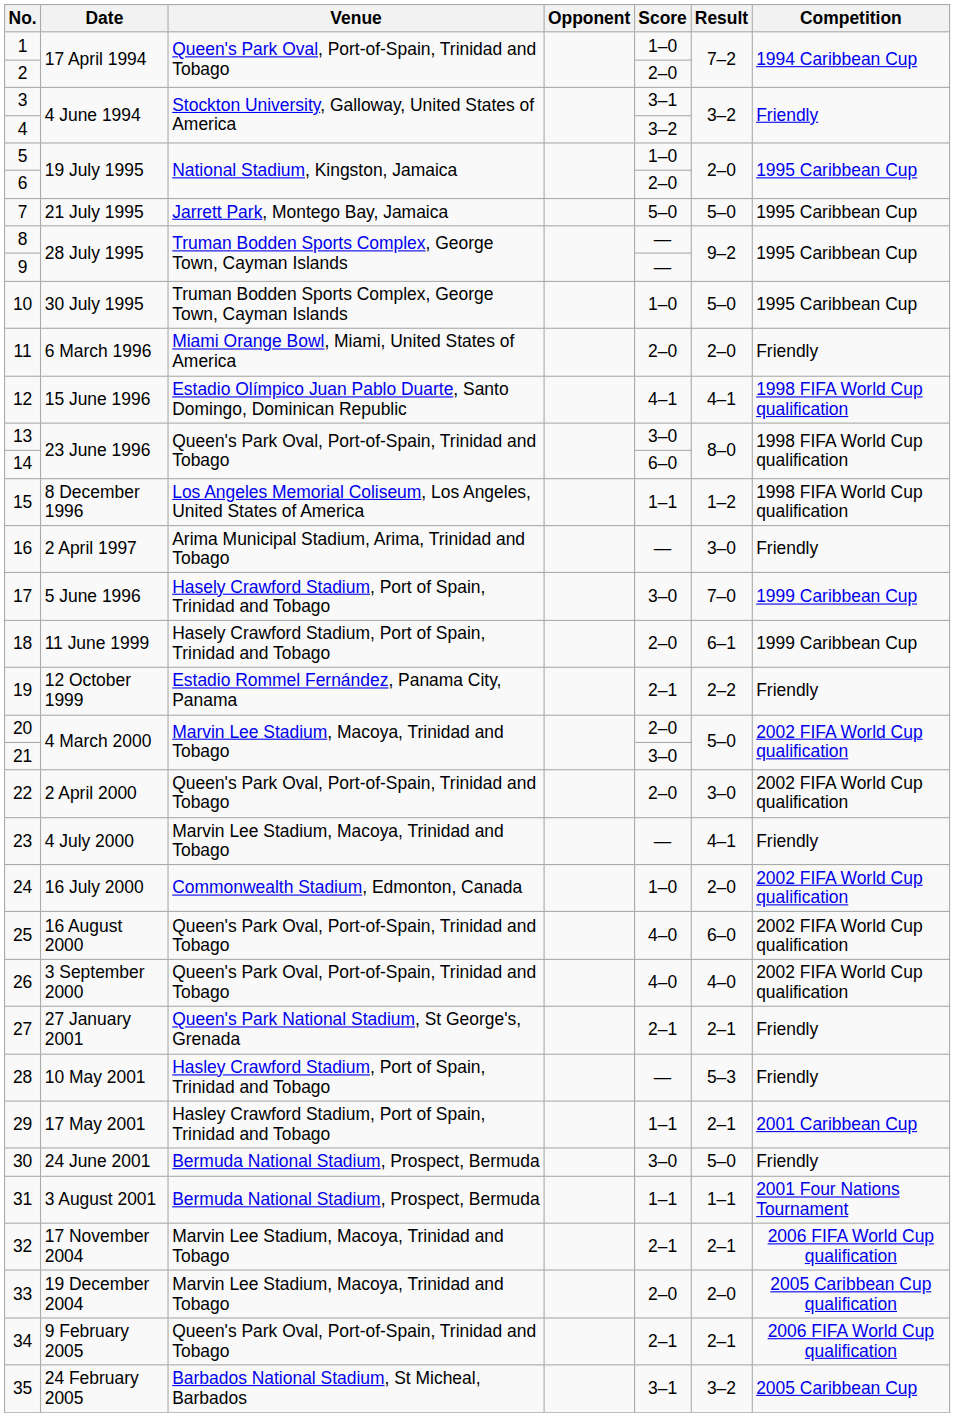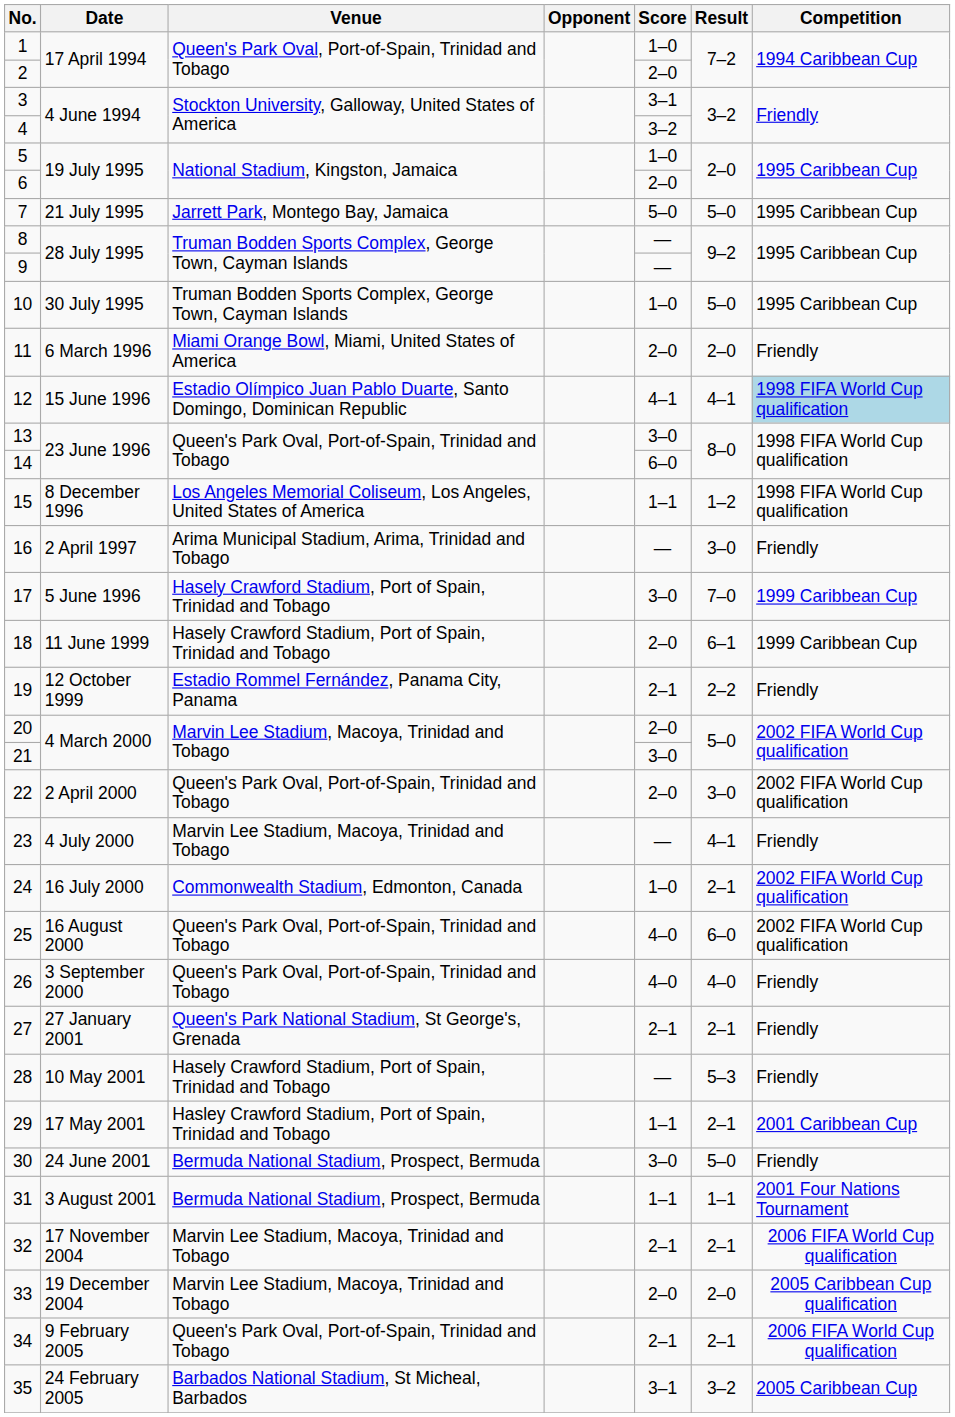(839, 399) no background -> (839, 399) lightblue background
(721, 888) 2–0 -> (721, 888) 2–1
(839, 982) 2002 FIFA World Cup qualification -> (787, 982) Friendly
(329, 1077) Hasley Crawford Stadium, Port of Spain, Trinidad and Tobago -> (329, 1077) Hasely Crawford Stadium, Port of Spain, Trinidad and Tobago
